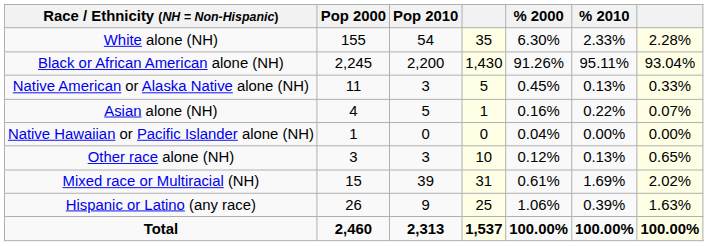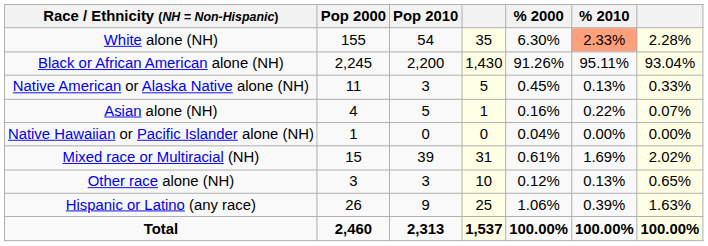(604, 39) no background -> (604, 39) lightsalmon background
rows swapped: (161, 157) <-> (161, 181)
